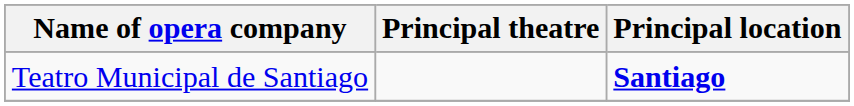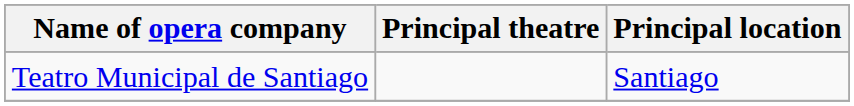(669, 76) bold -> (666, 76) normal
